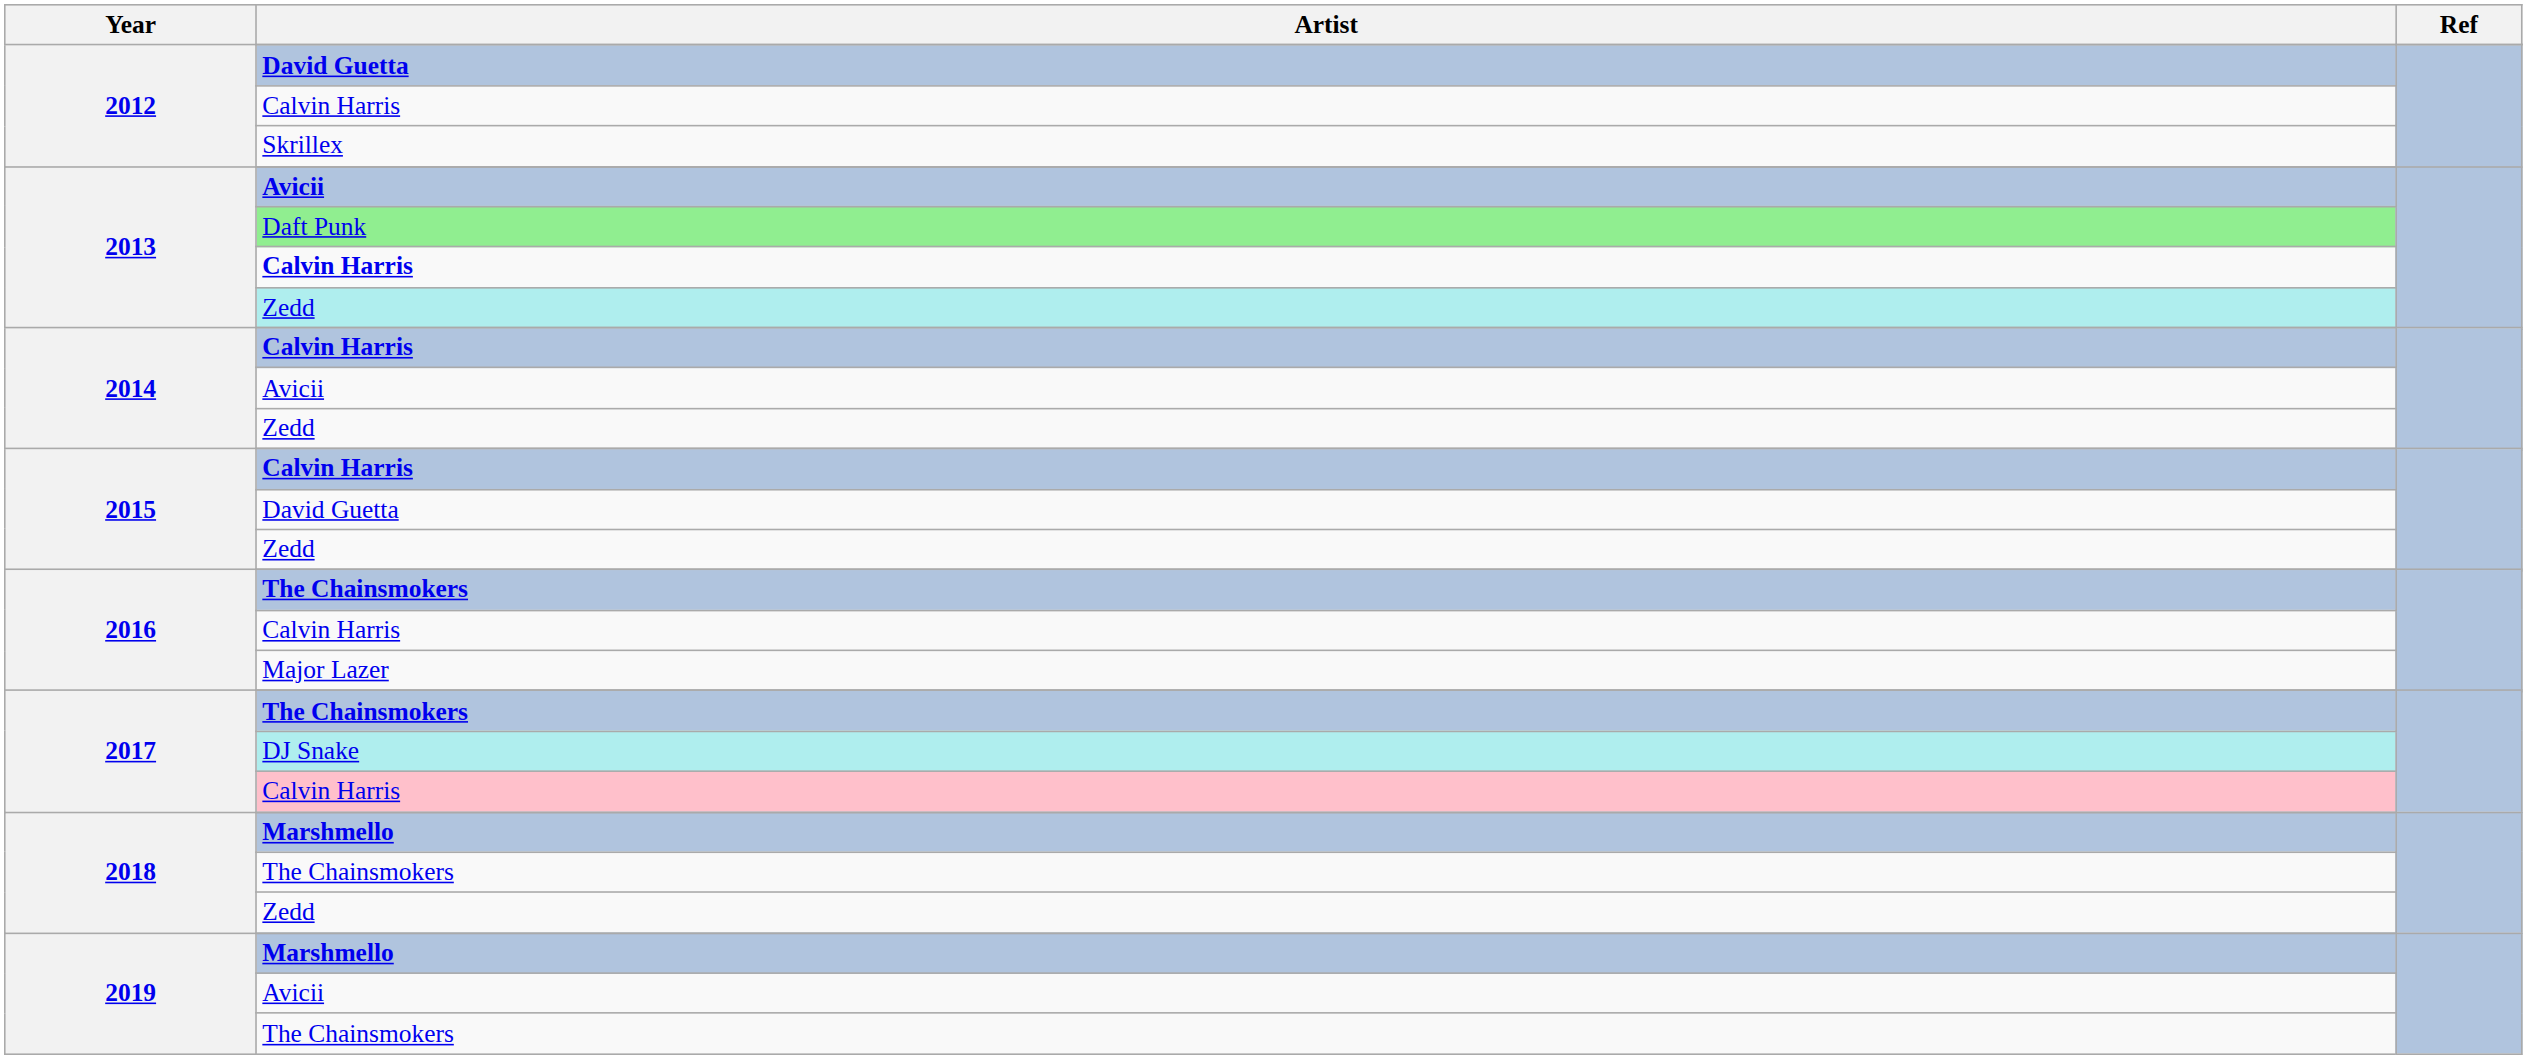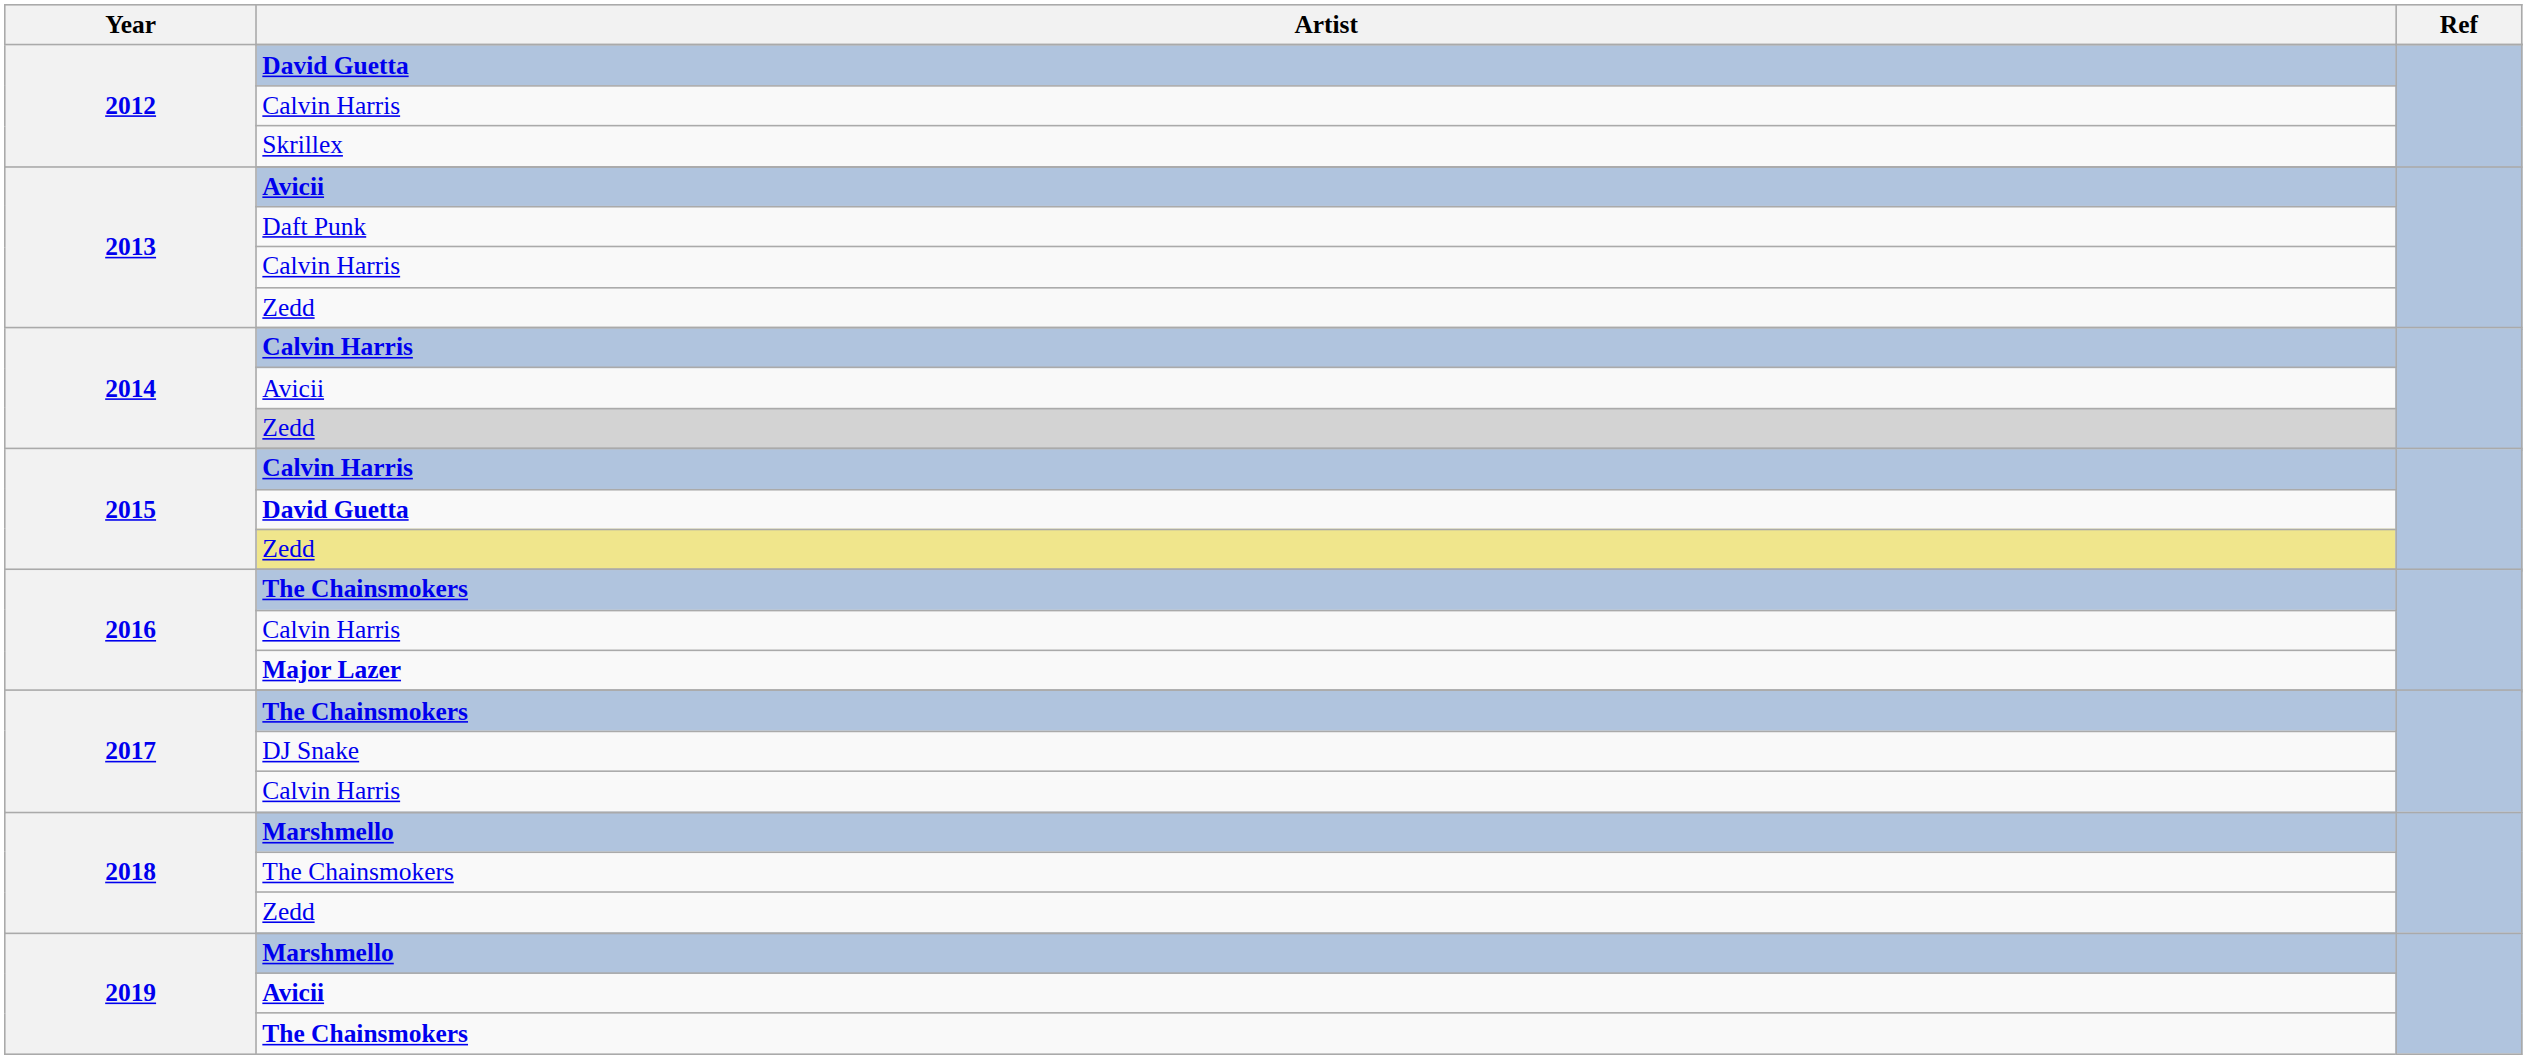(314, 226) lightgreen background -> (314, 226) no background
(338, 266) bold -> (331, 266) normal
(288, 307) paleturquoise background -> (288, 307) no background
(288, 428) no background -> (288, 428) lightgrey background
(331, 508) normal -> (335, 508) bold
(288, 549) no background -> (288, 549) khaki background
(326, 670) normal -> (332, 670) bold
(311, 750) paleturquoise background -> (311, 750) no background
(331, 791) pink background -> (331, 791) no background
(293, 992) normal -> (293, 992) bold
(358, 1033) normal -> (365, 1033) bold
